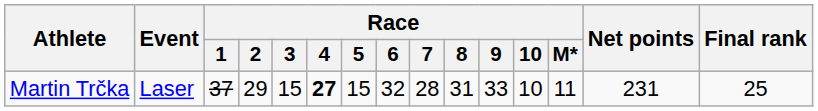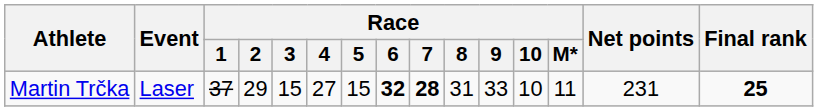(324, 89) bold -> (324, 89) normal
(393, 89) normal -> (393, 89) bold
(427, 89) normal -> (427, 89) bold
(755, 89) normal -> (755, 89) bold
